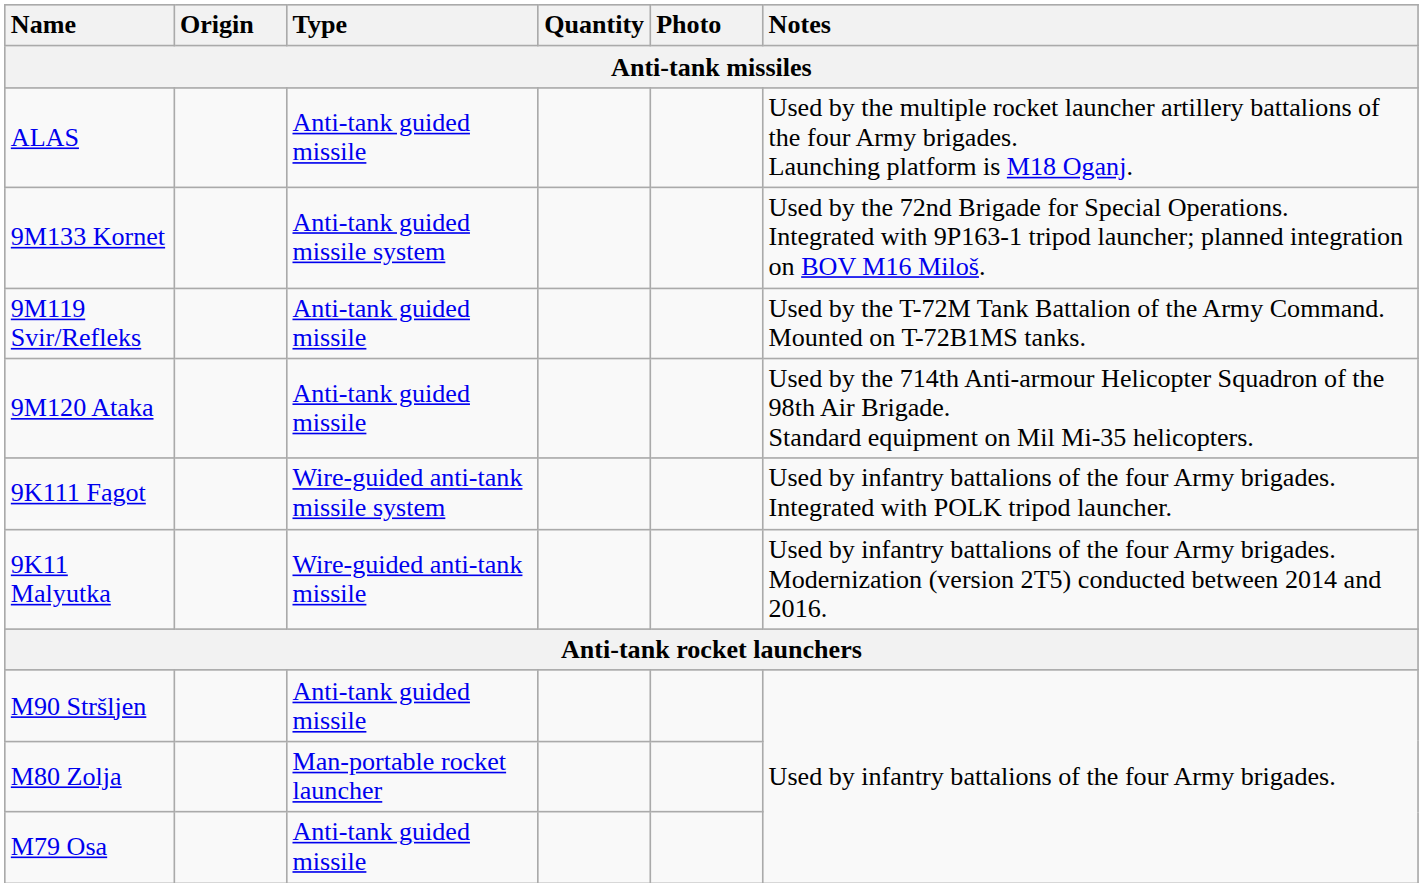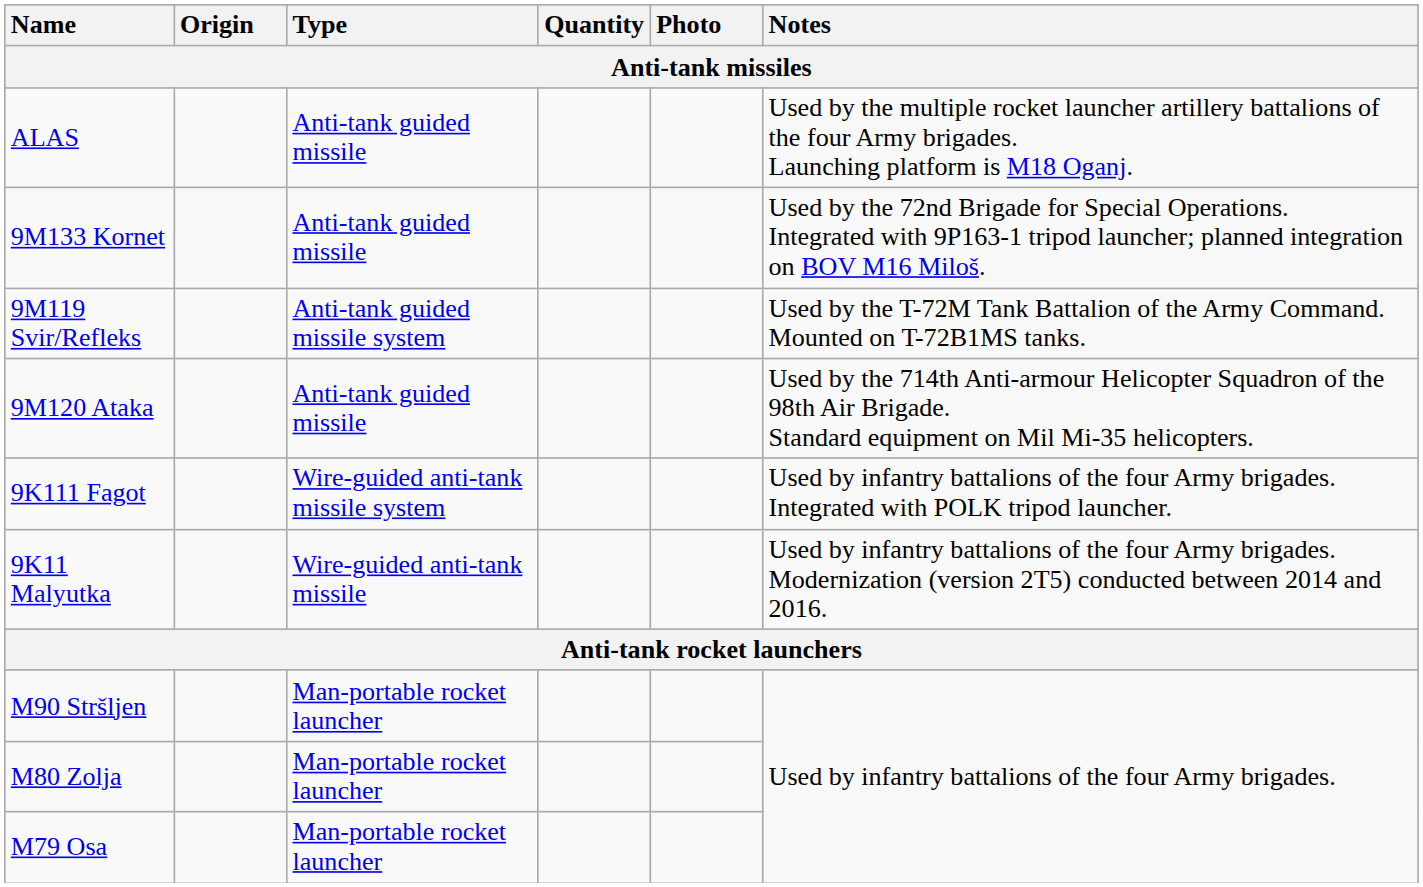(381, 237) Anti-tank guided missile system -> (381, 237) Anti-tank guided missile
(381, 322) Anti-tank guided missile -> (381, 322) Anti-tank guided missile system
(381, 705) Anti-tank guided missile -> (399, 705) Man-portable rocket launcher
(381, 846) Anti-tank guided missile -> (399, 846) Man-portable rocket launcher
